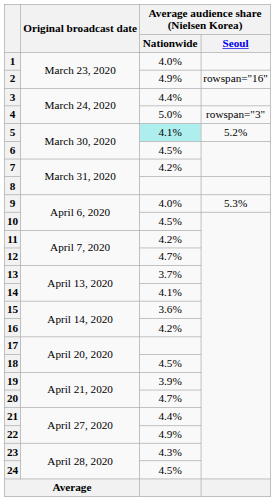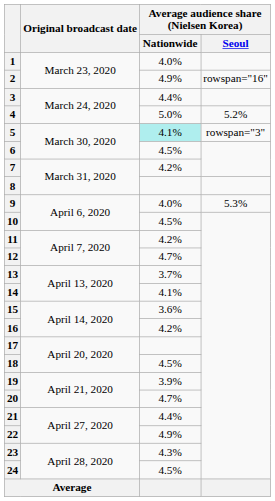(236, 114) rowspan="3" -> (236, 114) 5.2%
(236, 132) 5.2% -> (236, 132) rowspan="3"
